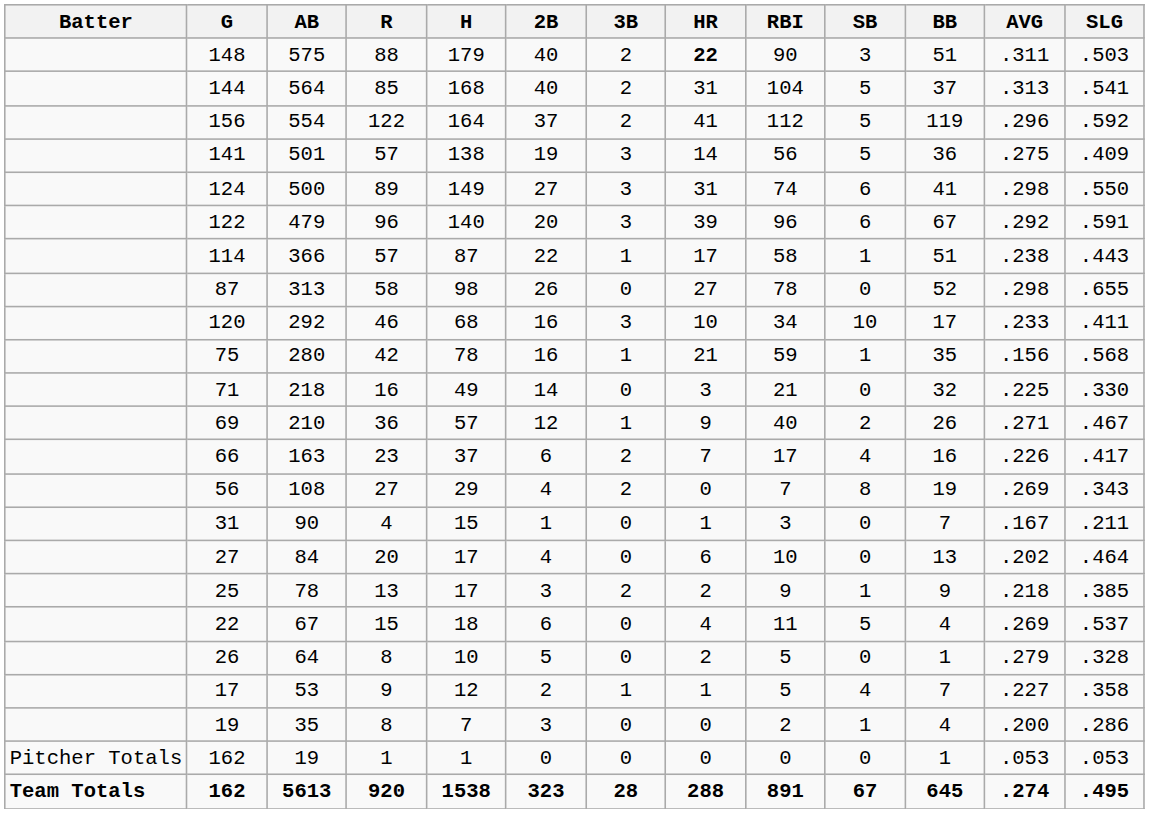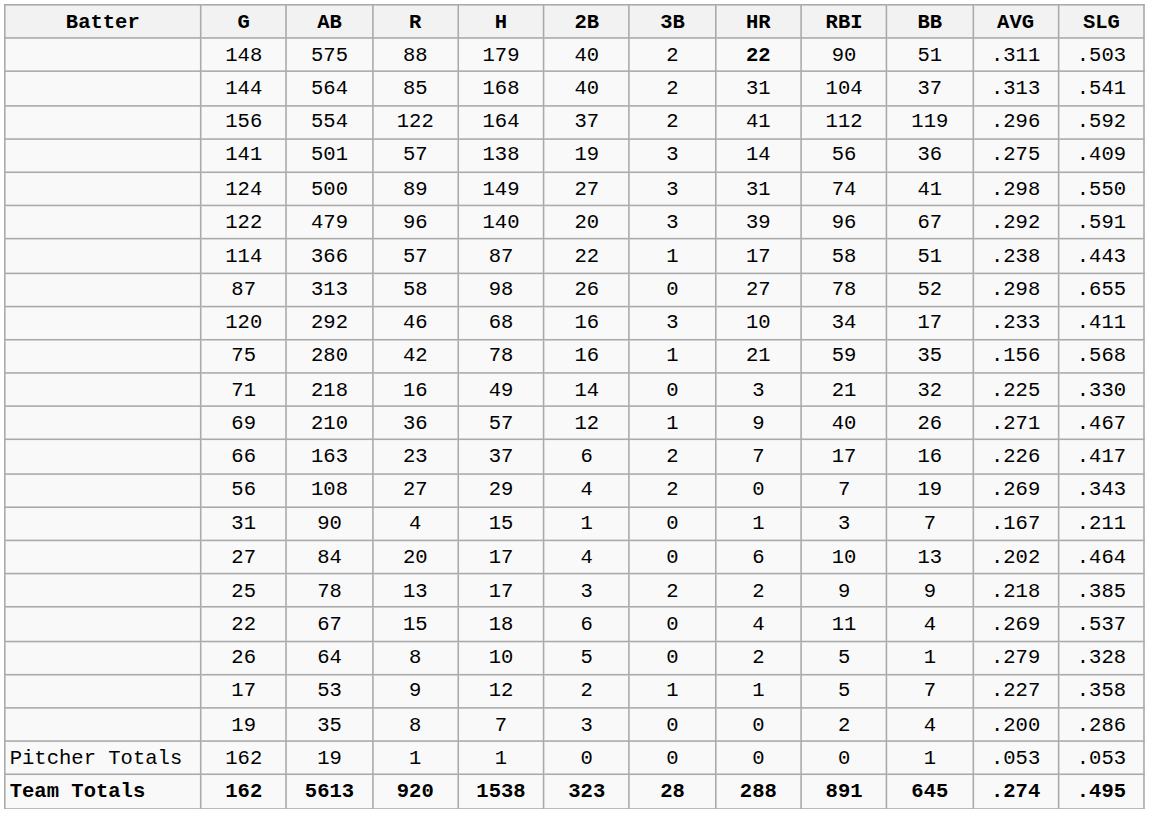- column: (865, 22)
